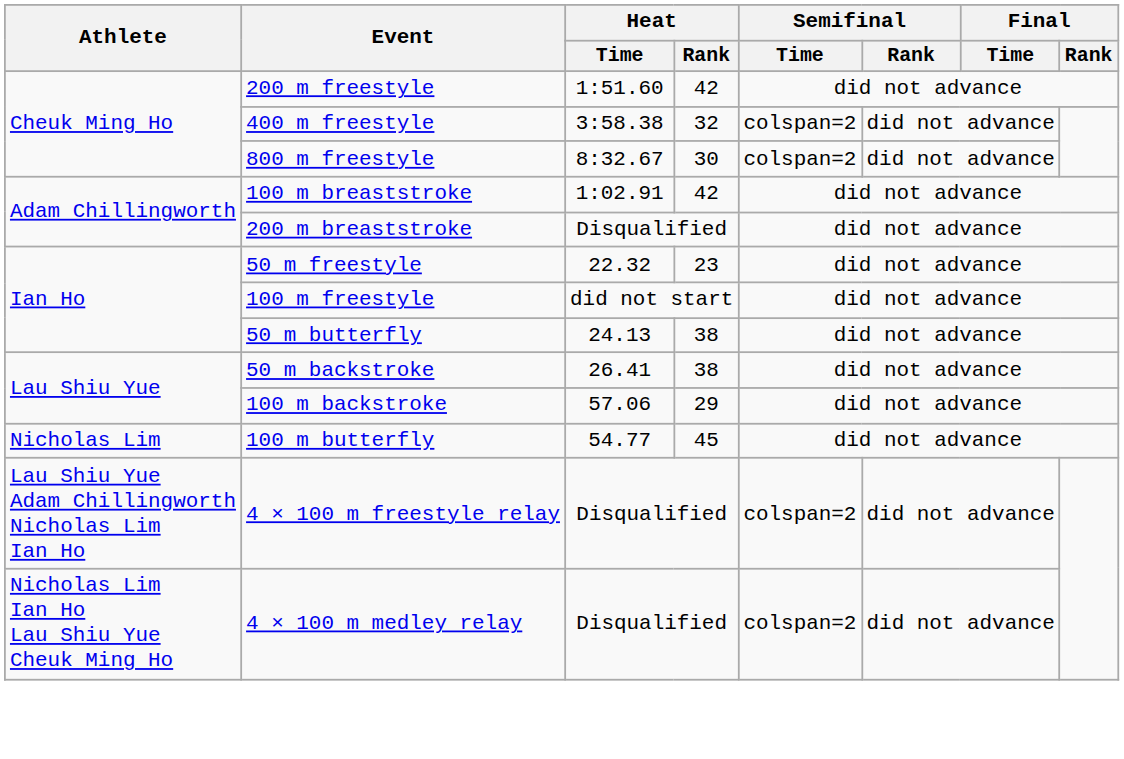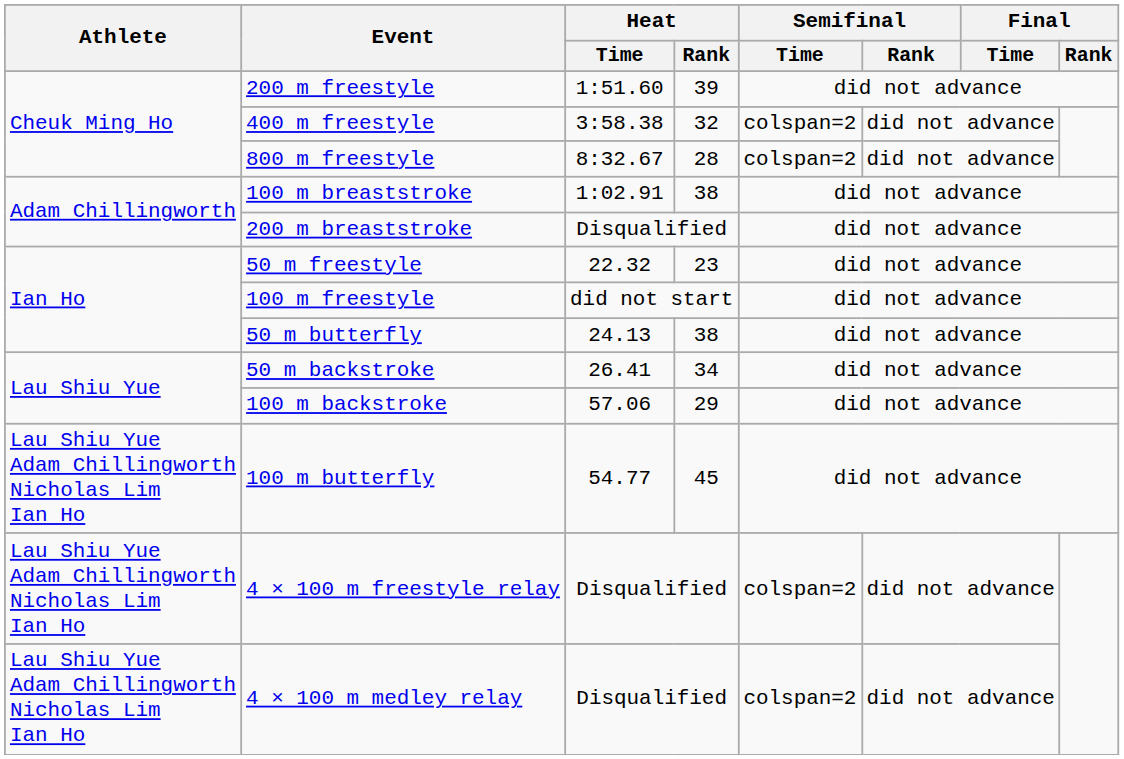(706, 89) 42 -> (706, 89) 39
(706, 159) 30 -> (706, 159) 28
(706, 194) 42 -> (706, 194) 38
(706, 370) 38 -> (706, 370) 34
(85, 440) Nicholas Lim -> (123, 478) Lau Shiu Yue Adam Chillingworth Nicholas Lim Ian Ho
(92, 624) Nicholas Lim Ian Ho Lau Shiu Yue Cheuk Ming Ho -> (123, 699) Lau Shiu Yue Adam Chillingworth Nicholas Lim Ian Ho
